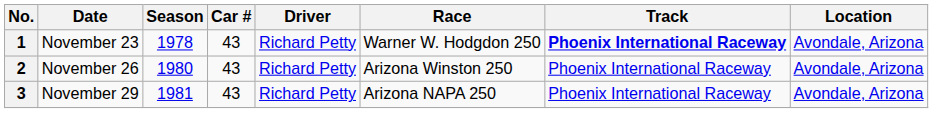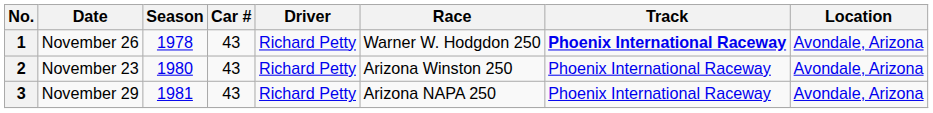(90, 42) November 23 -> (90, 42) November 26
(90, 68) November 26 -> (90, 68) November 23
